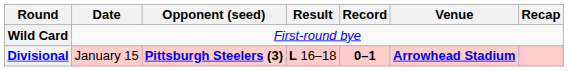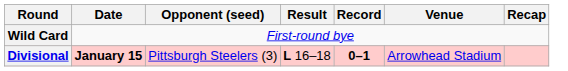(107, 55) normal -> (108, 55) bold
(214, 55) bold -> (213, 55) normal
(454, 55) bold -> (444, 55) normal
